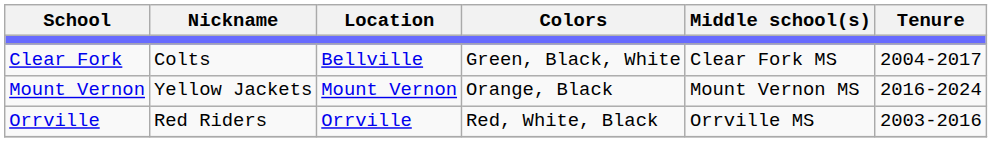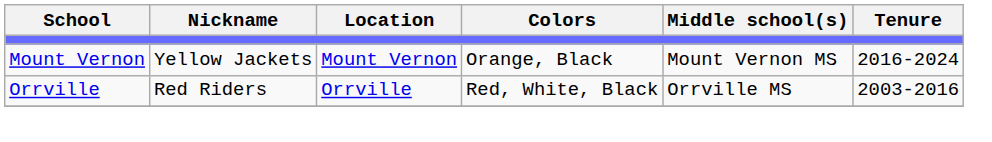- row: (66, 60)
